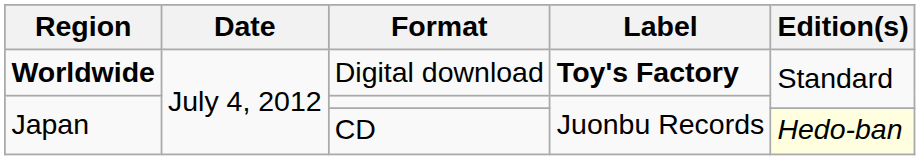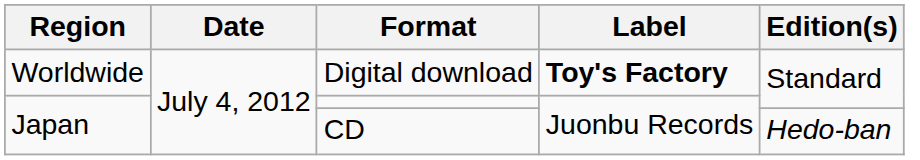(83, 72) bold -> (78, 72) normal
(840, 130) lightyellow background -> (829, 130) no background
